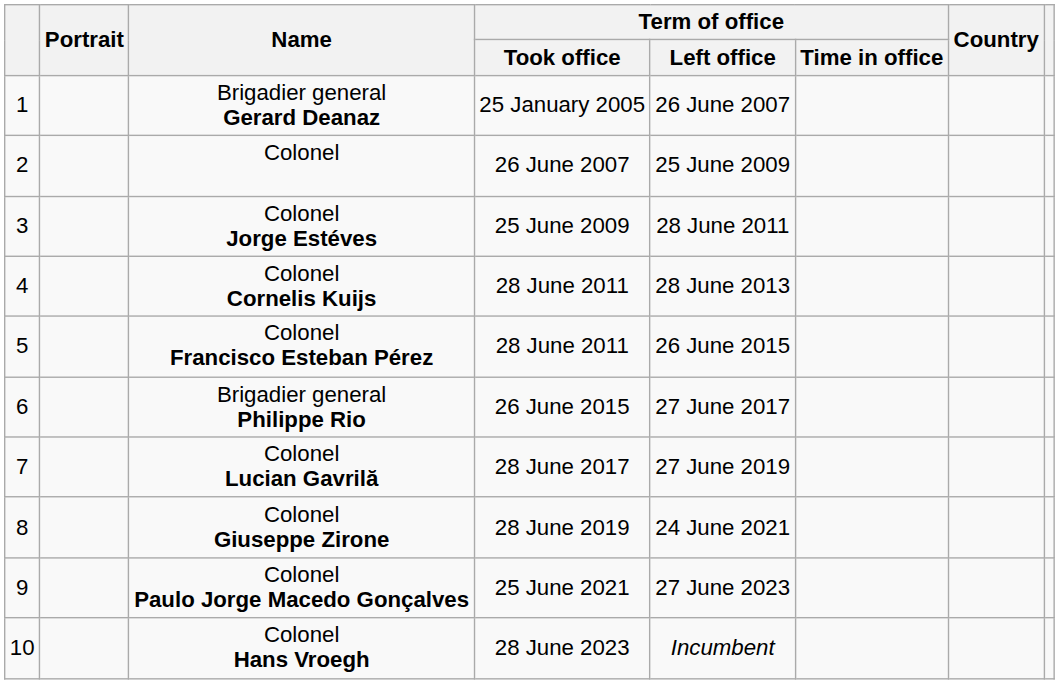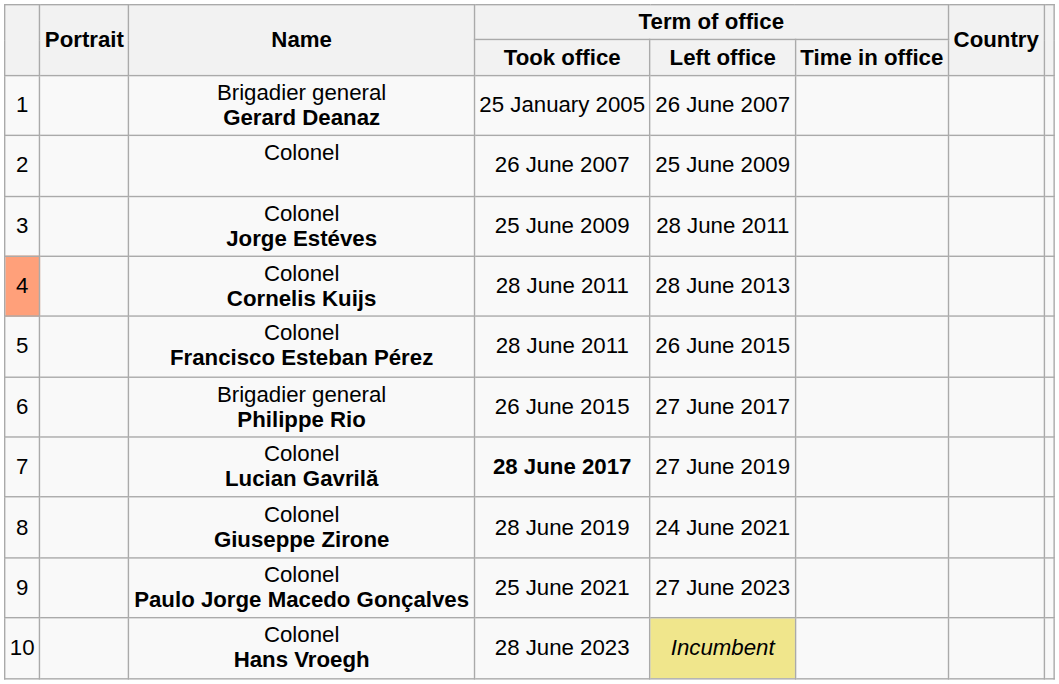(22, 286) no background -> (22, 286) lightsalmon background
(562, 466) normal -> (562, 466) bold
(723, 647) no background -> (723, 647) khaki background
